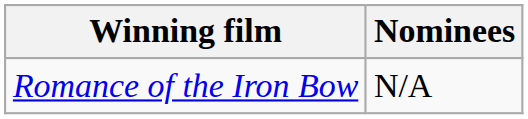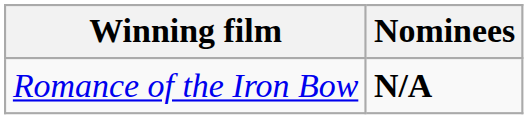(403, 85) normal -> (403, 85) bold
